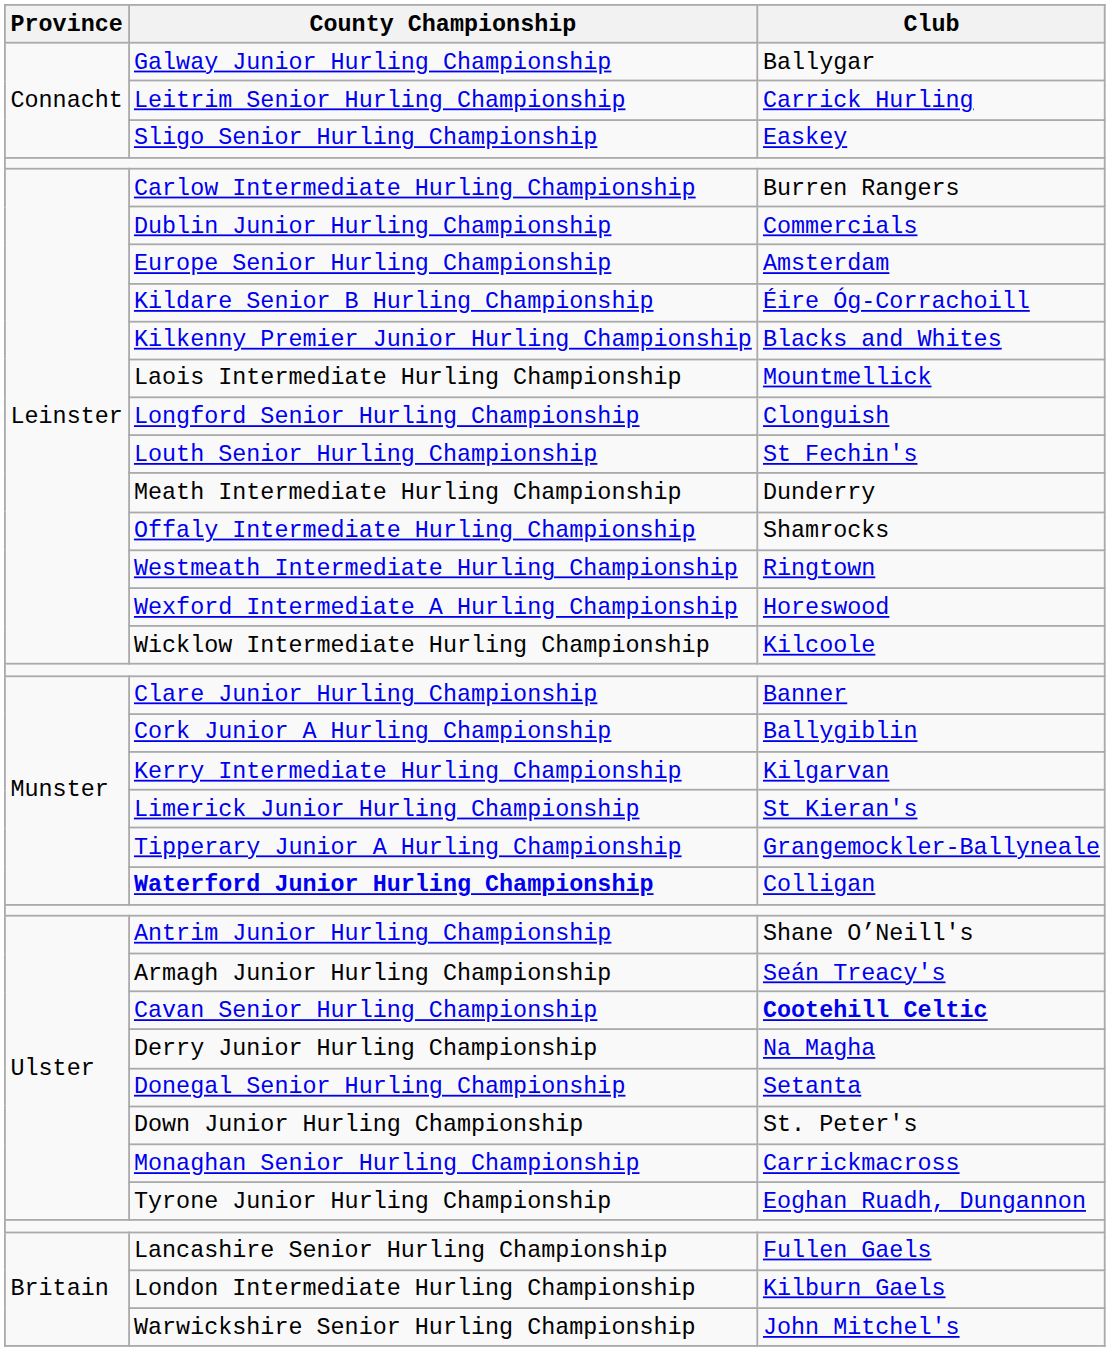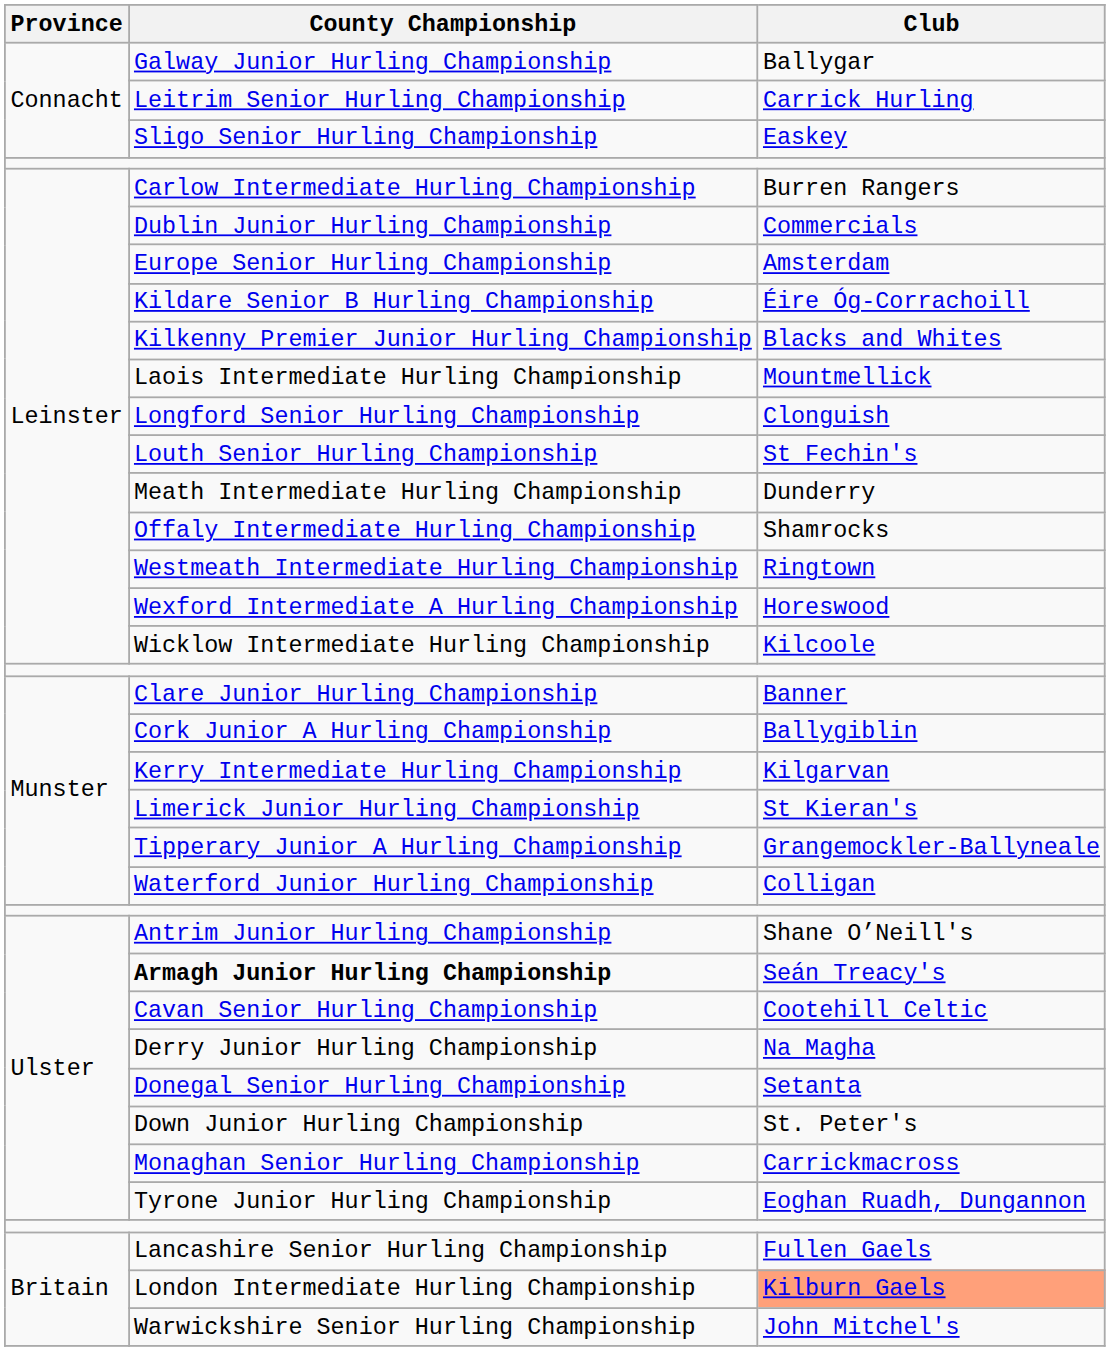(394, 885) bold -> (394, 885) normal
(373, 973) normal -> (373, 973) bold
(875, 1011) bold -> (875, 1011) normal
(854, 1289) no background -> (854, 1289) lightsalmon background
